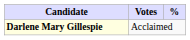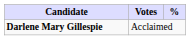(55, 27) lightyellow background -> (55, 27) no background
